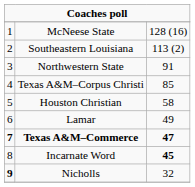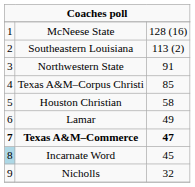(10, 155) no background -> (10, 155) lightblue background
(168, 155) bold -> (168, 155) normal
(10, 173) bold -> (10, 173) normal
